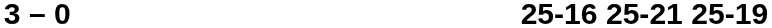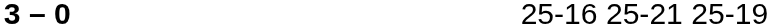(644, 13) bold -> (644, 13) normal
